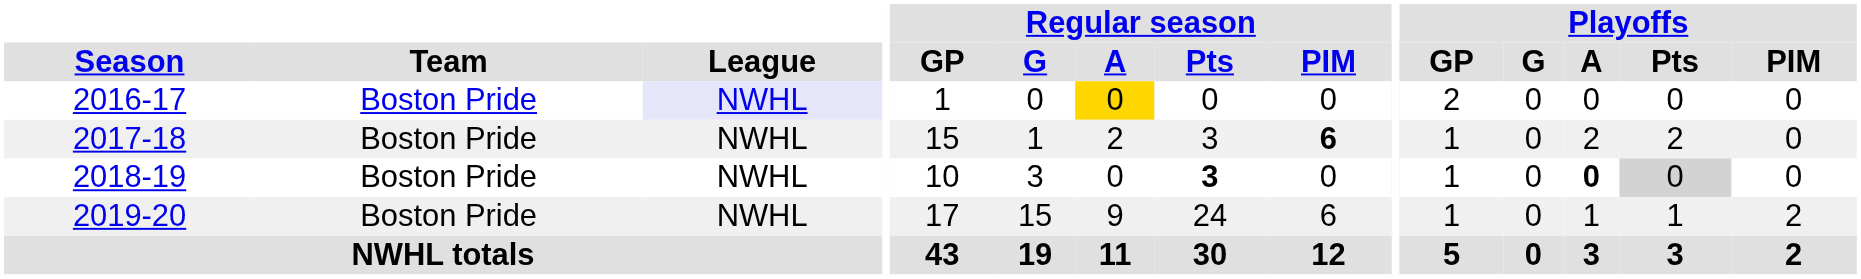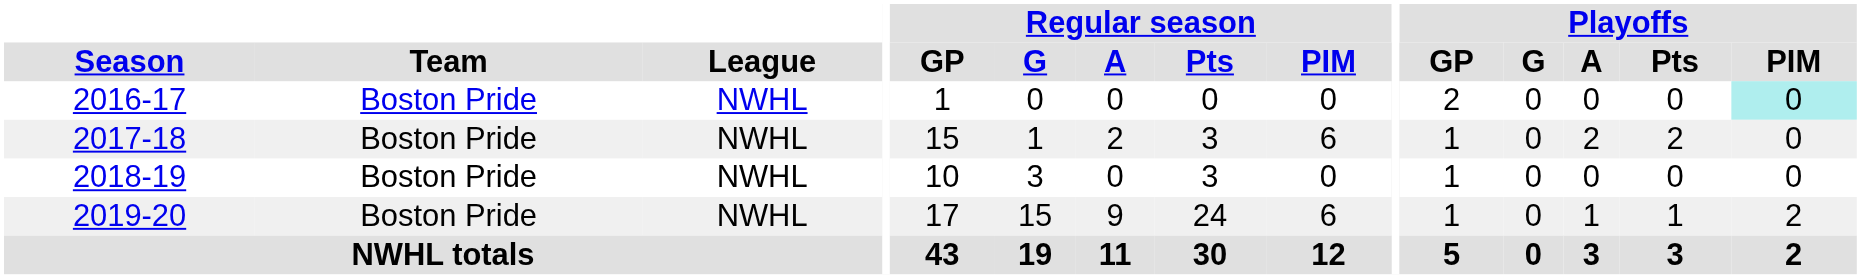(762, 100) lavender background -> (762, 100) no background
(1115, 100) gold background -> (1115, 100) no background
(1794, 100) no background -> (1794, 100) paleturquoise background
(1328, 138) bold -> (1328, 138) normal
(1210, 177) bold -> (1210, 177) normal
(1591, 177) bold -> (1591, 177) normal
(1675, 177) lightgrey background -> (1675, 177) no background
